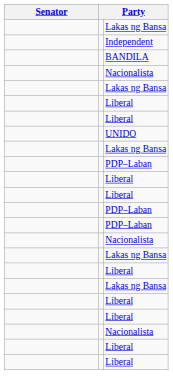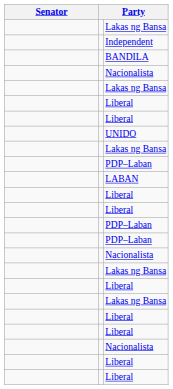+ row: (52, 179)
